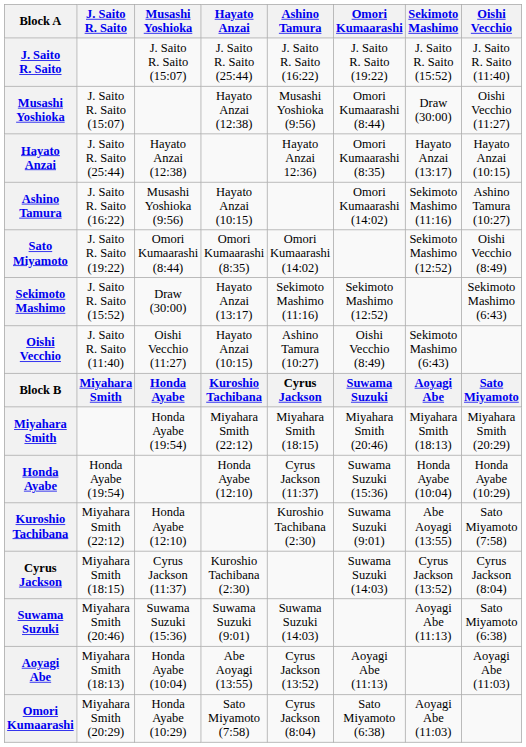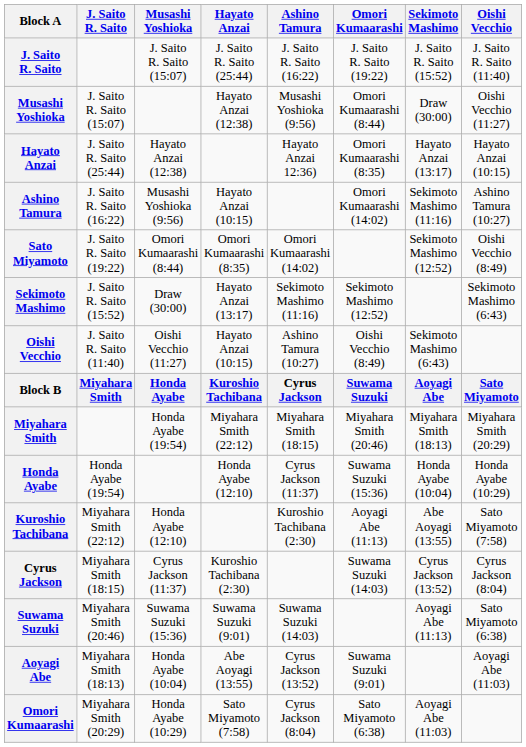(369, 526) Suwama Suzuki (9:01) -> (369, 526) Aoyagi Abe (11:13)
(369, 670) Aoyagi Abe (11:13) -> (369, 670) Suwama Suzuki (9:01)
